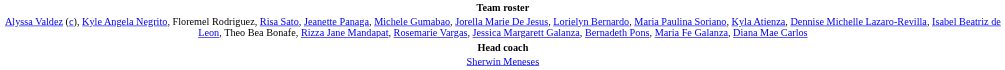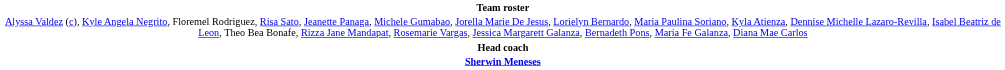(503, 61) normal -> (503, 61) bold
